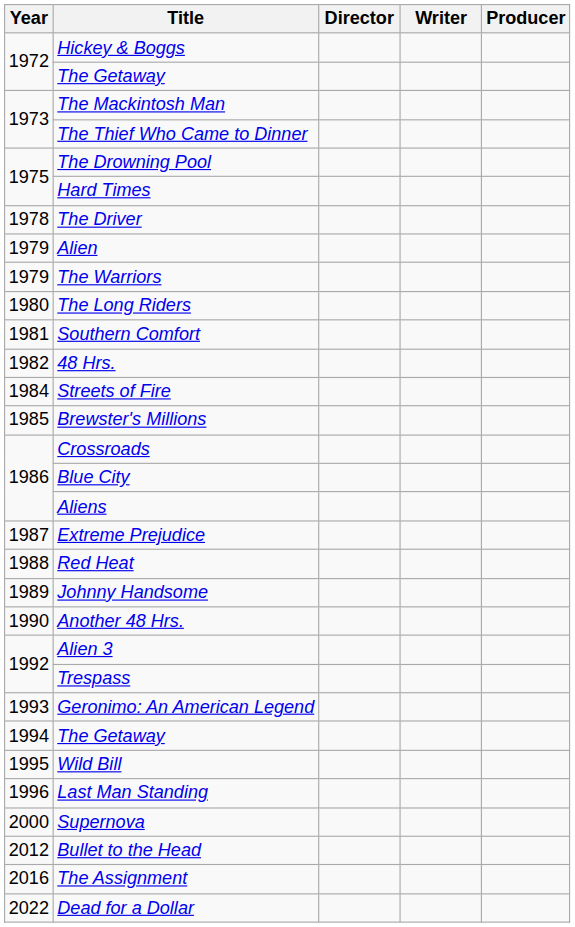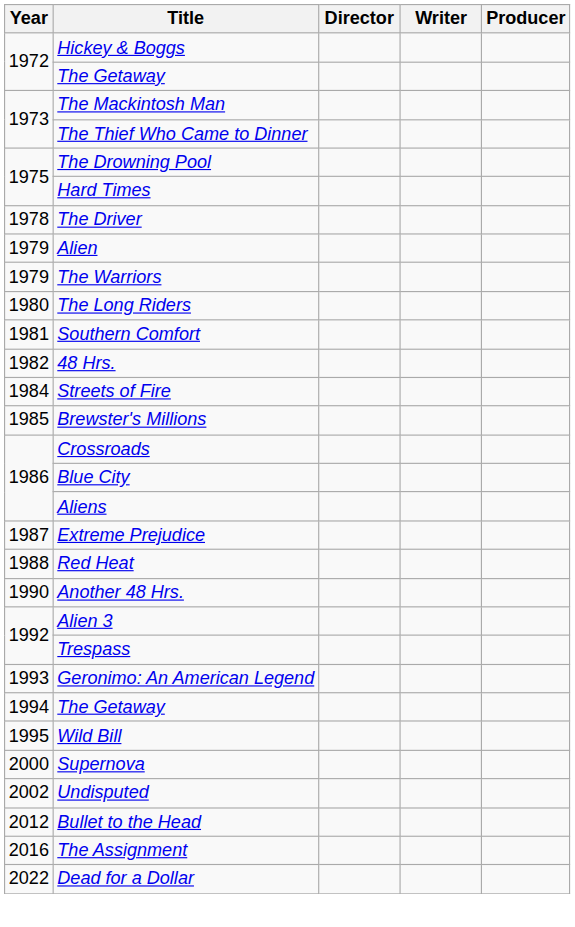- row: (29, 592)
- row: (29, 793)
+ row: (29, 793)
